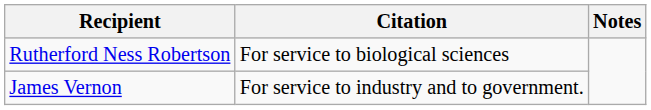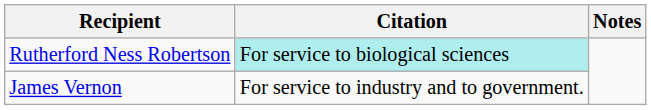(374, 54) no background -> (374, 54) paleturquoise background
